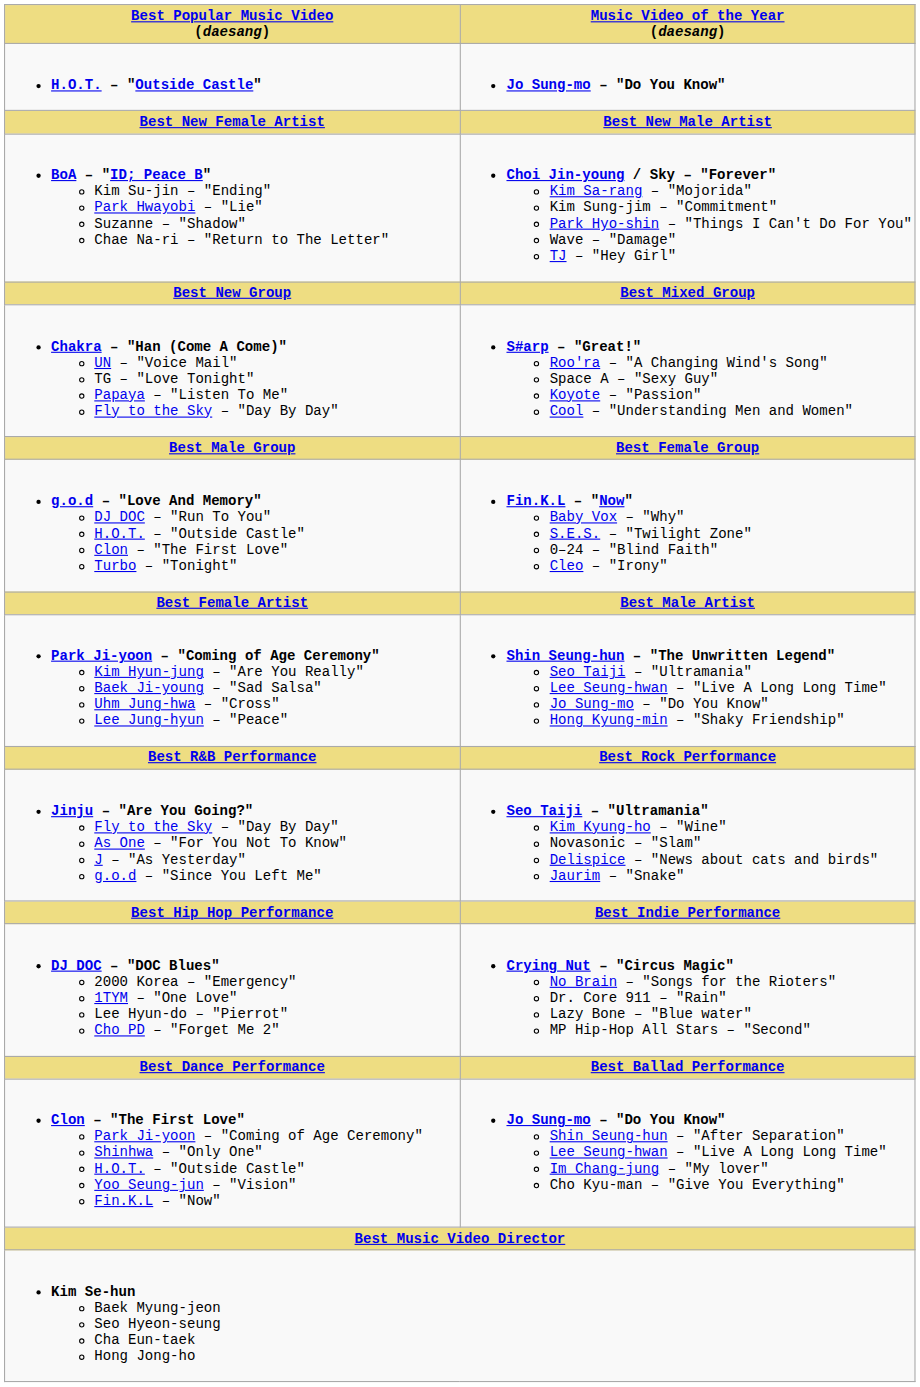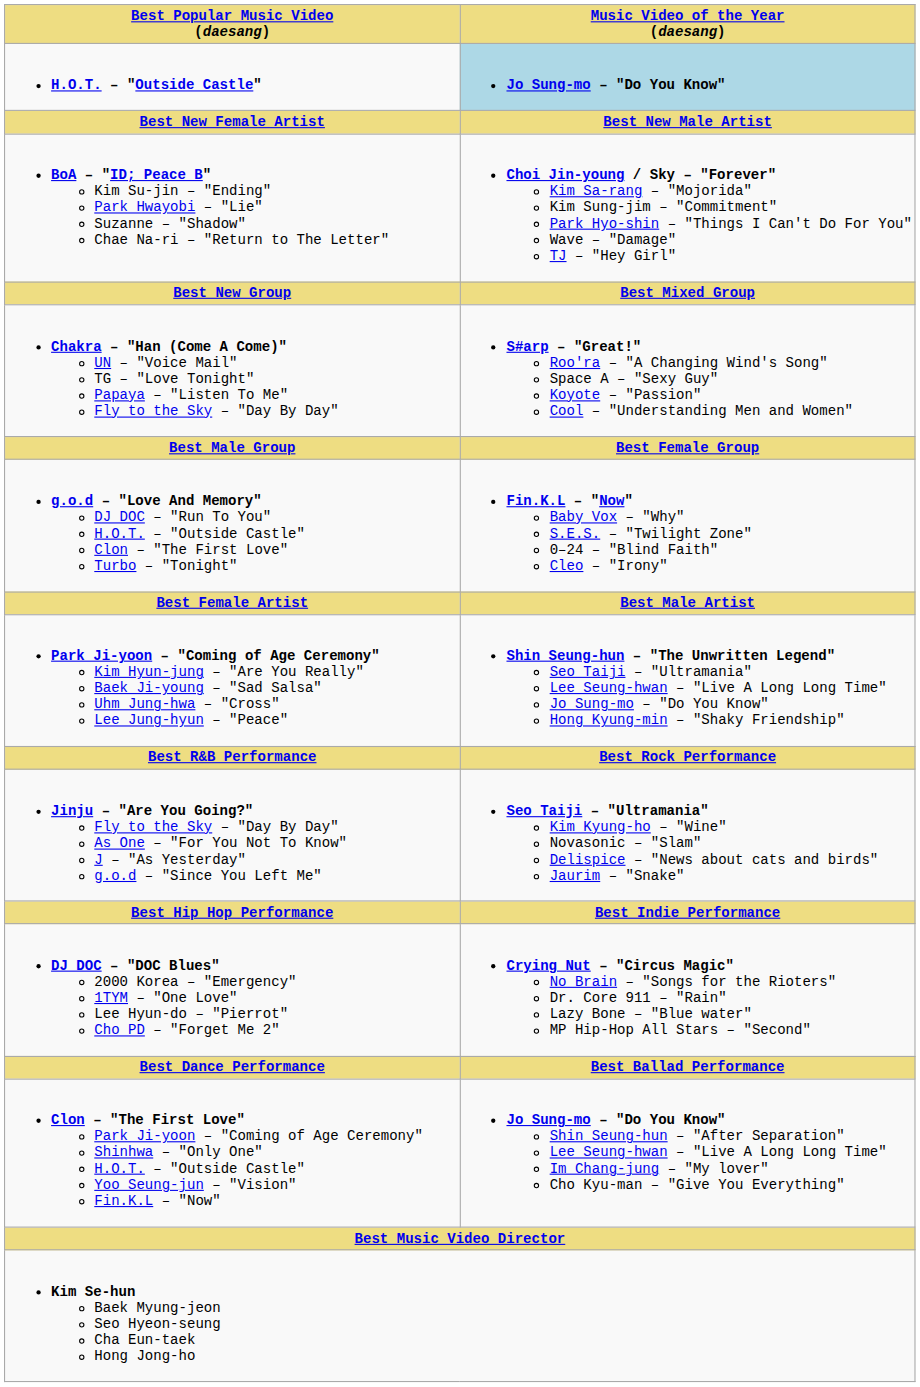(688, 85) no background -> (688, 85) lightblue background
